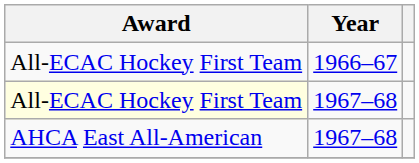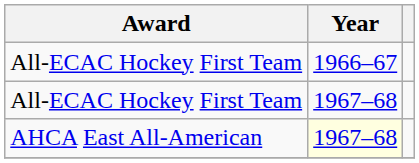(156, 99) lightyellow background -> (156, 99) no background
(355, 137) no background -> (355, 137) lightyellow background
